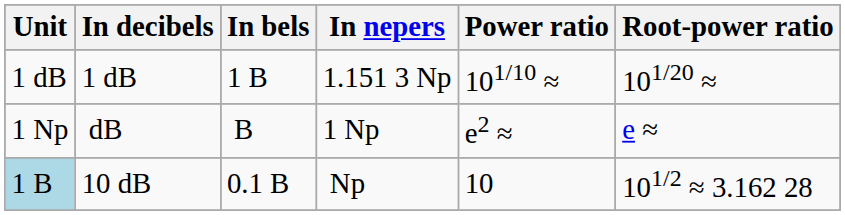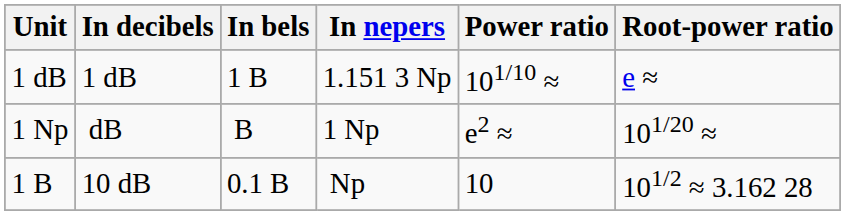(669, 76) 101/20 ≈ -> (640, 76) e ≈
(640, 130) e ≈ -> (669, 130) 101/20 ≈
(32, 183) lightblue background -> (32, 183) no background
